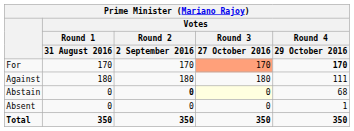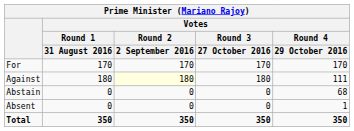(263, 65) lightsalmon background -> (263, 65) no background
(340, 65) bold -> (340, 65) normal
(186, 79) no background -> (186, 79) lightyellow background
(191, 92) bold -> (191, 92) normal
(268, 92) lightyellow background -> (268, 92) no background
